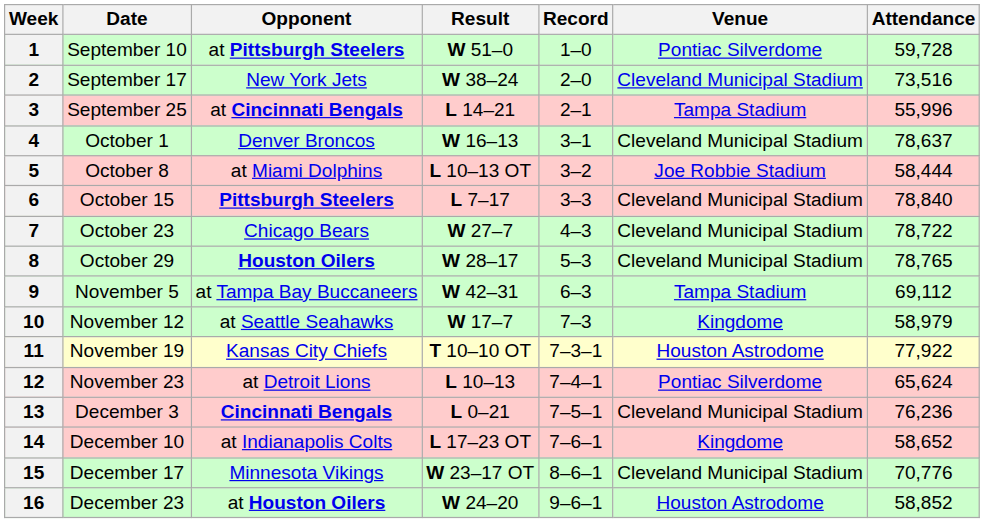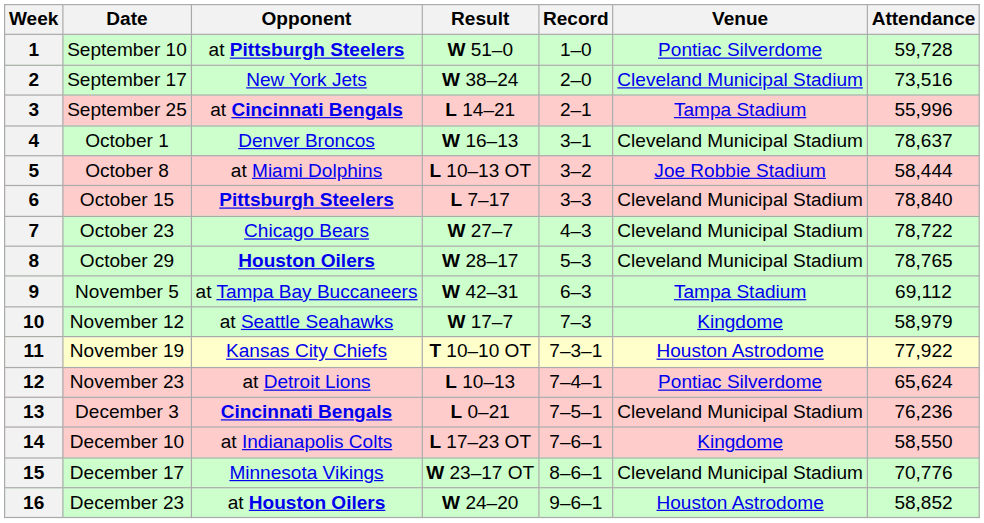(923, 442) 58,652 -> (923, 442) 58,550
